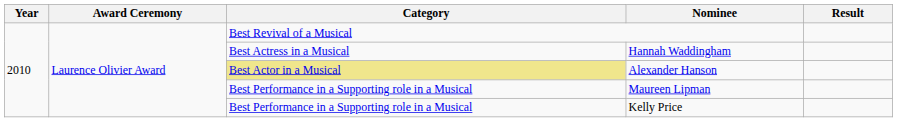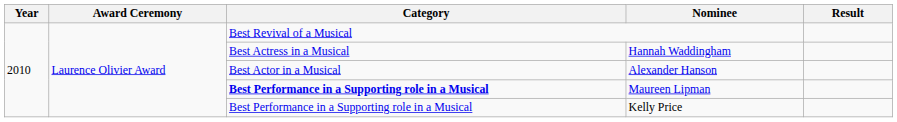(285, 70) khaki background -> (285, 70) no background
(351, 88) normal -> (359, 88) bold
